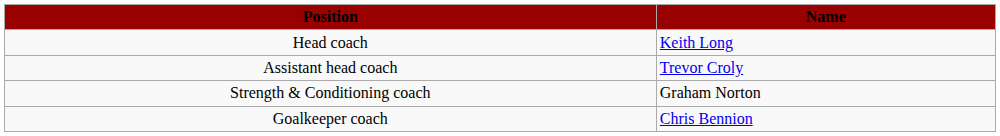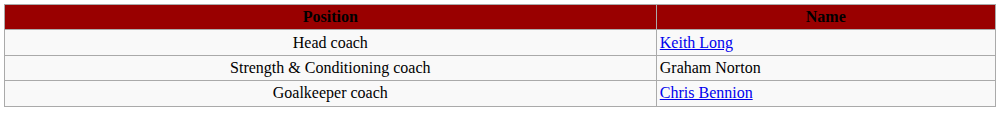- row: (330, 67)
